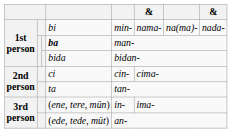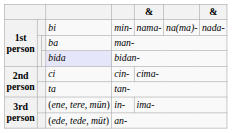(53, 43) bold -> (53, 43) normal
(57, 58) no background -> (57, 58) lavender background
